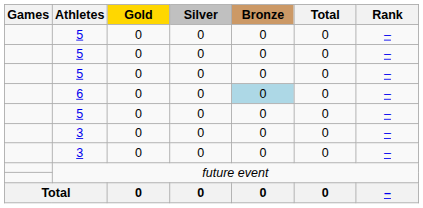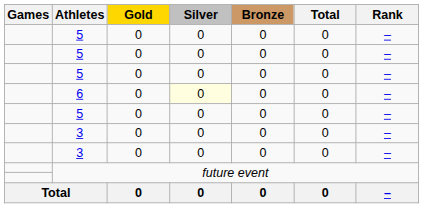(201, 94) no background -> (201, 94) lightyellow background
(263, 94) lightblue background -> (263, 94) no background
